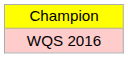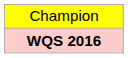(64, 40) normal -> (64, 40) bold
